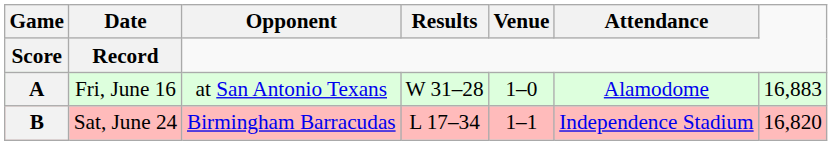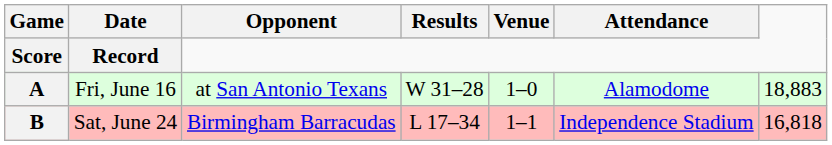(793, 88) 16,883 -> (793, 88) 18,883
(793, 122) 16,820 -> (793, 122) 16,818
